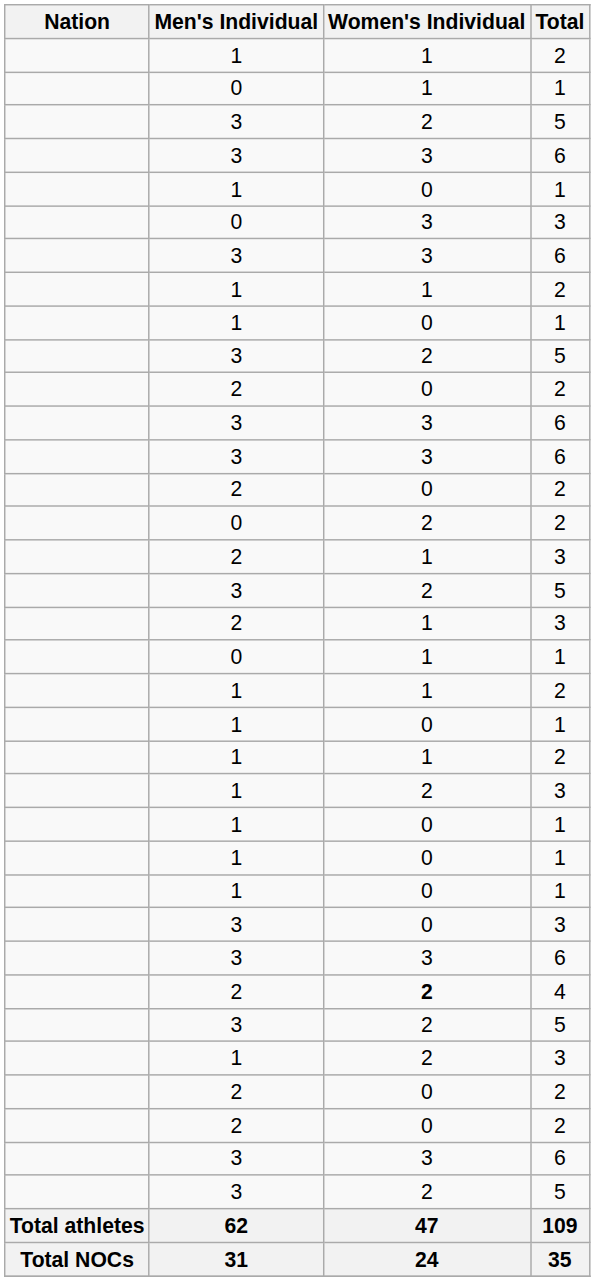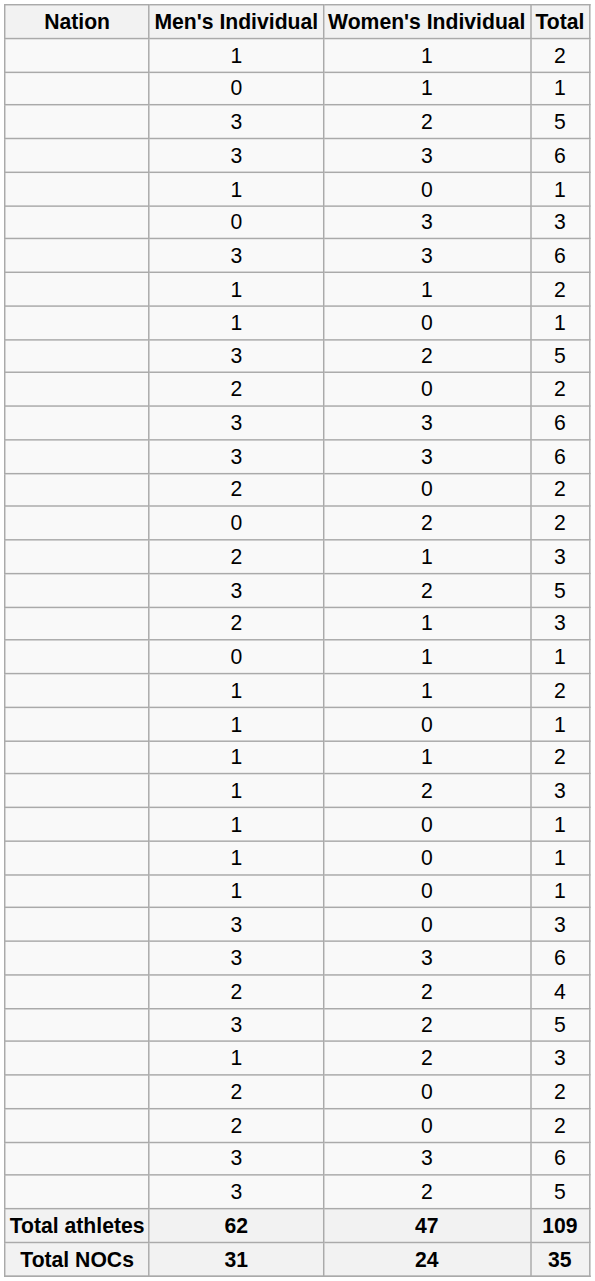(427, 992) bold -> (427, 992) normal
